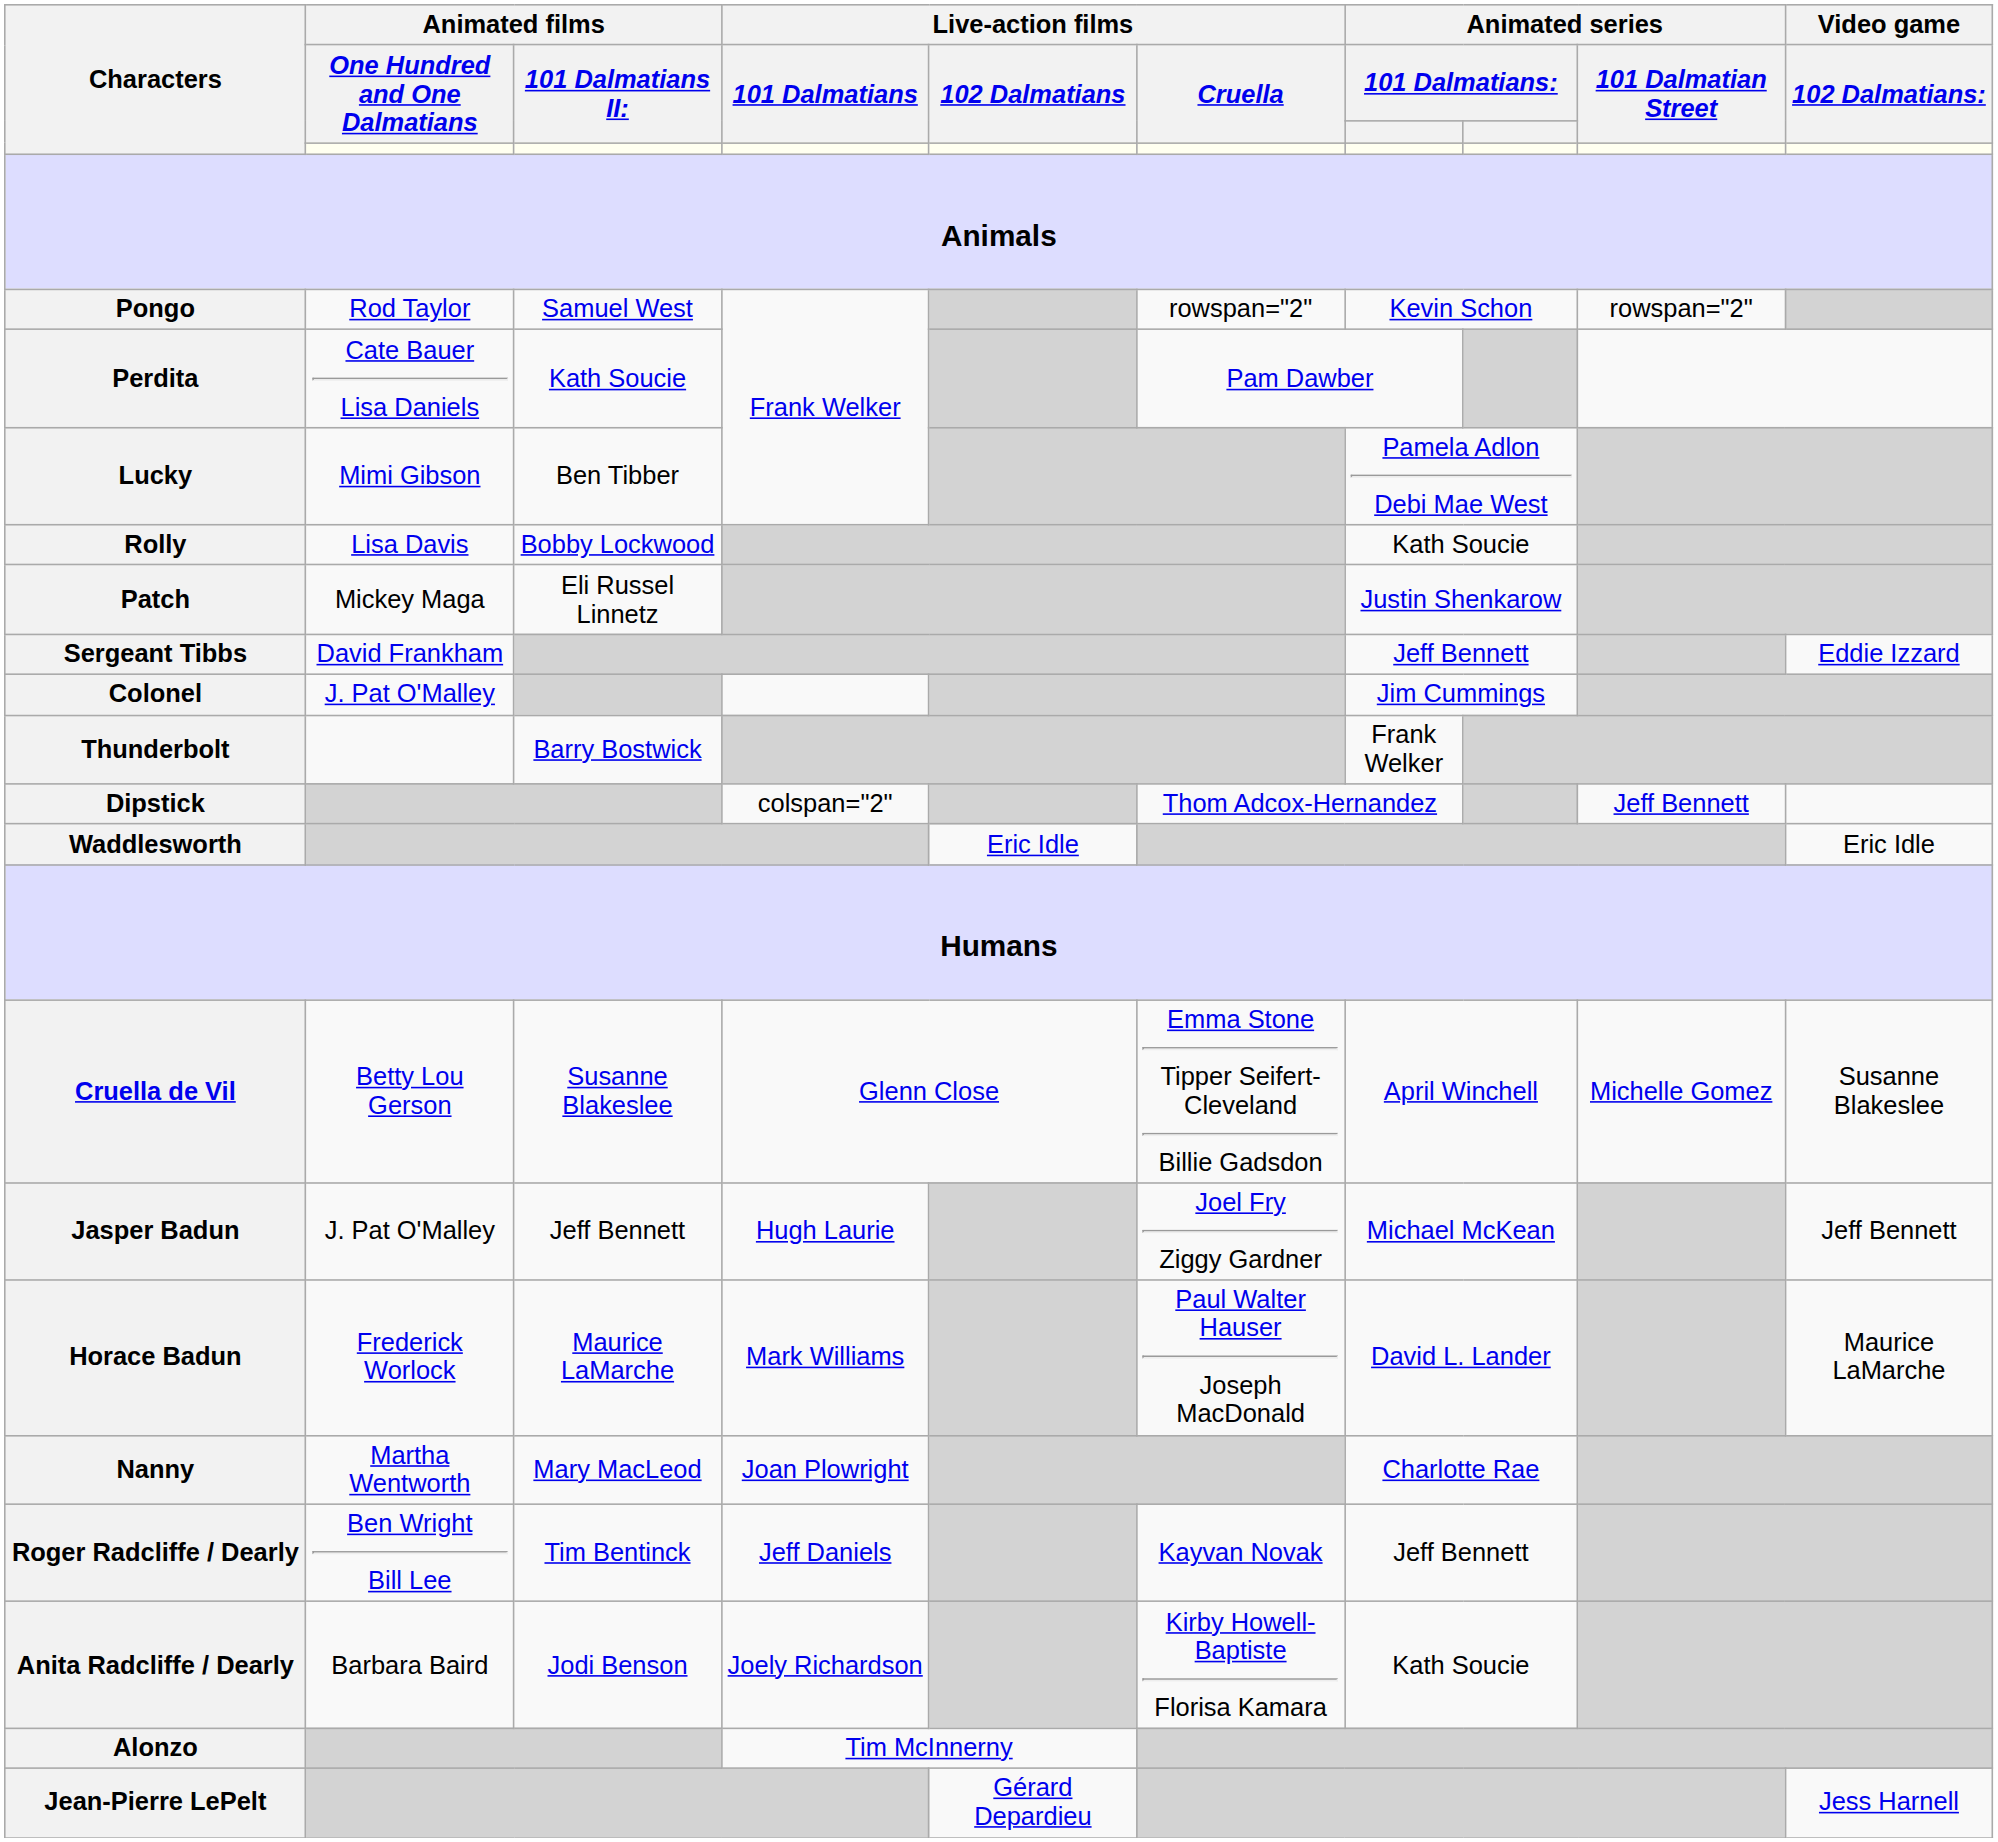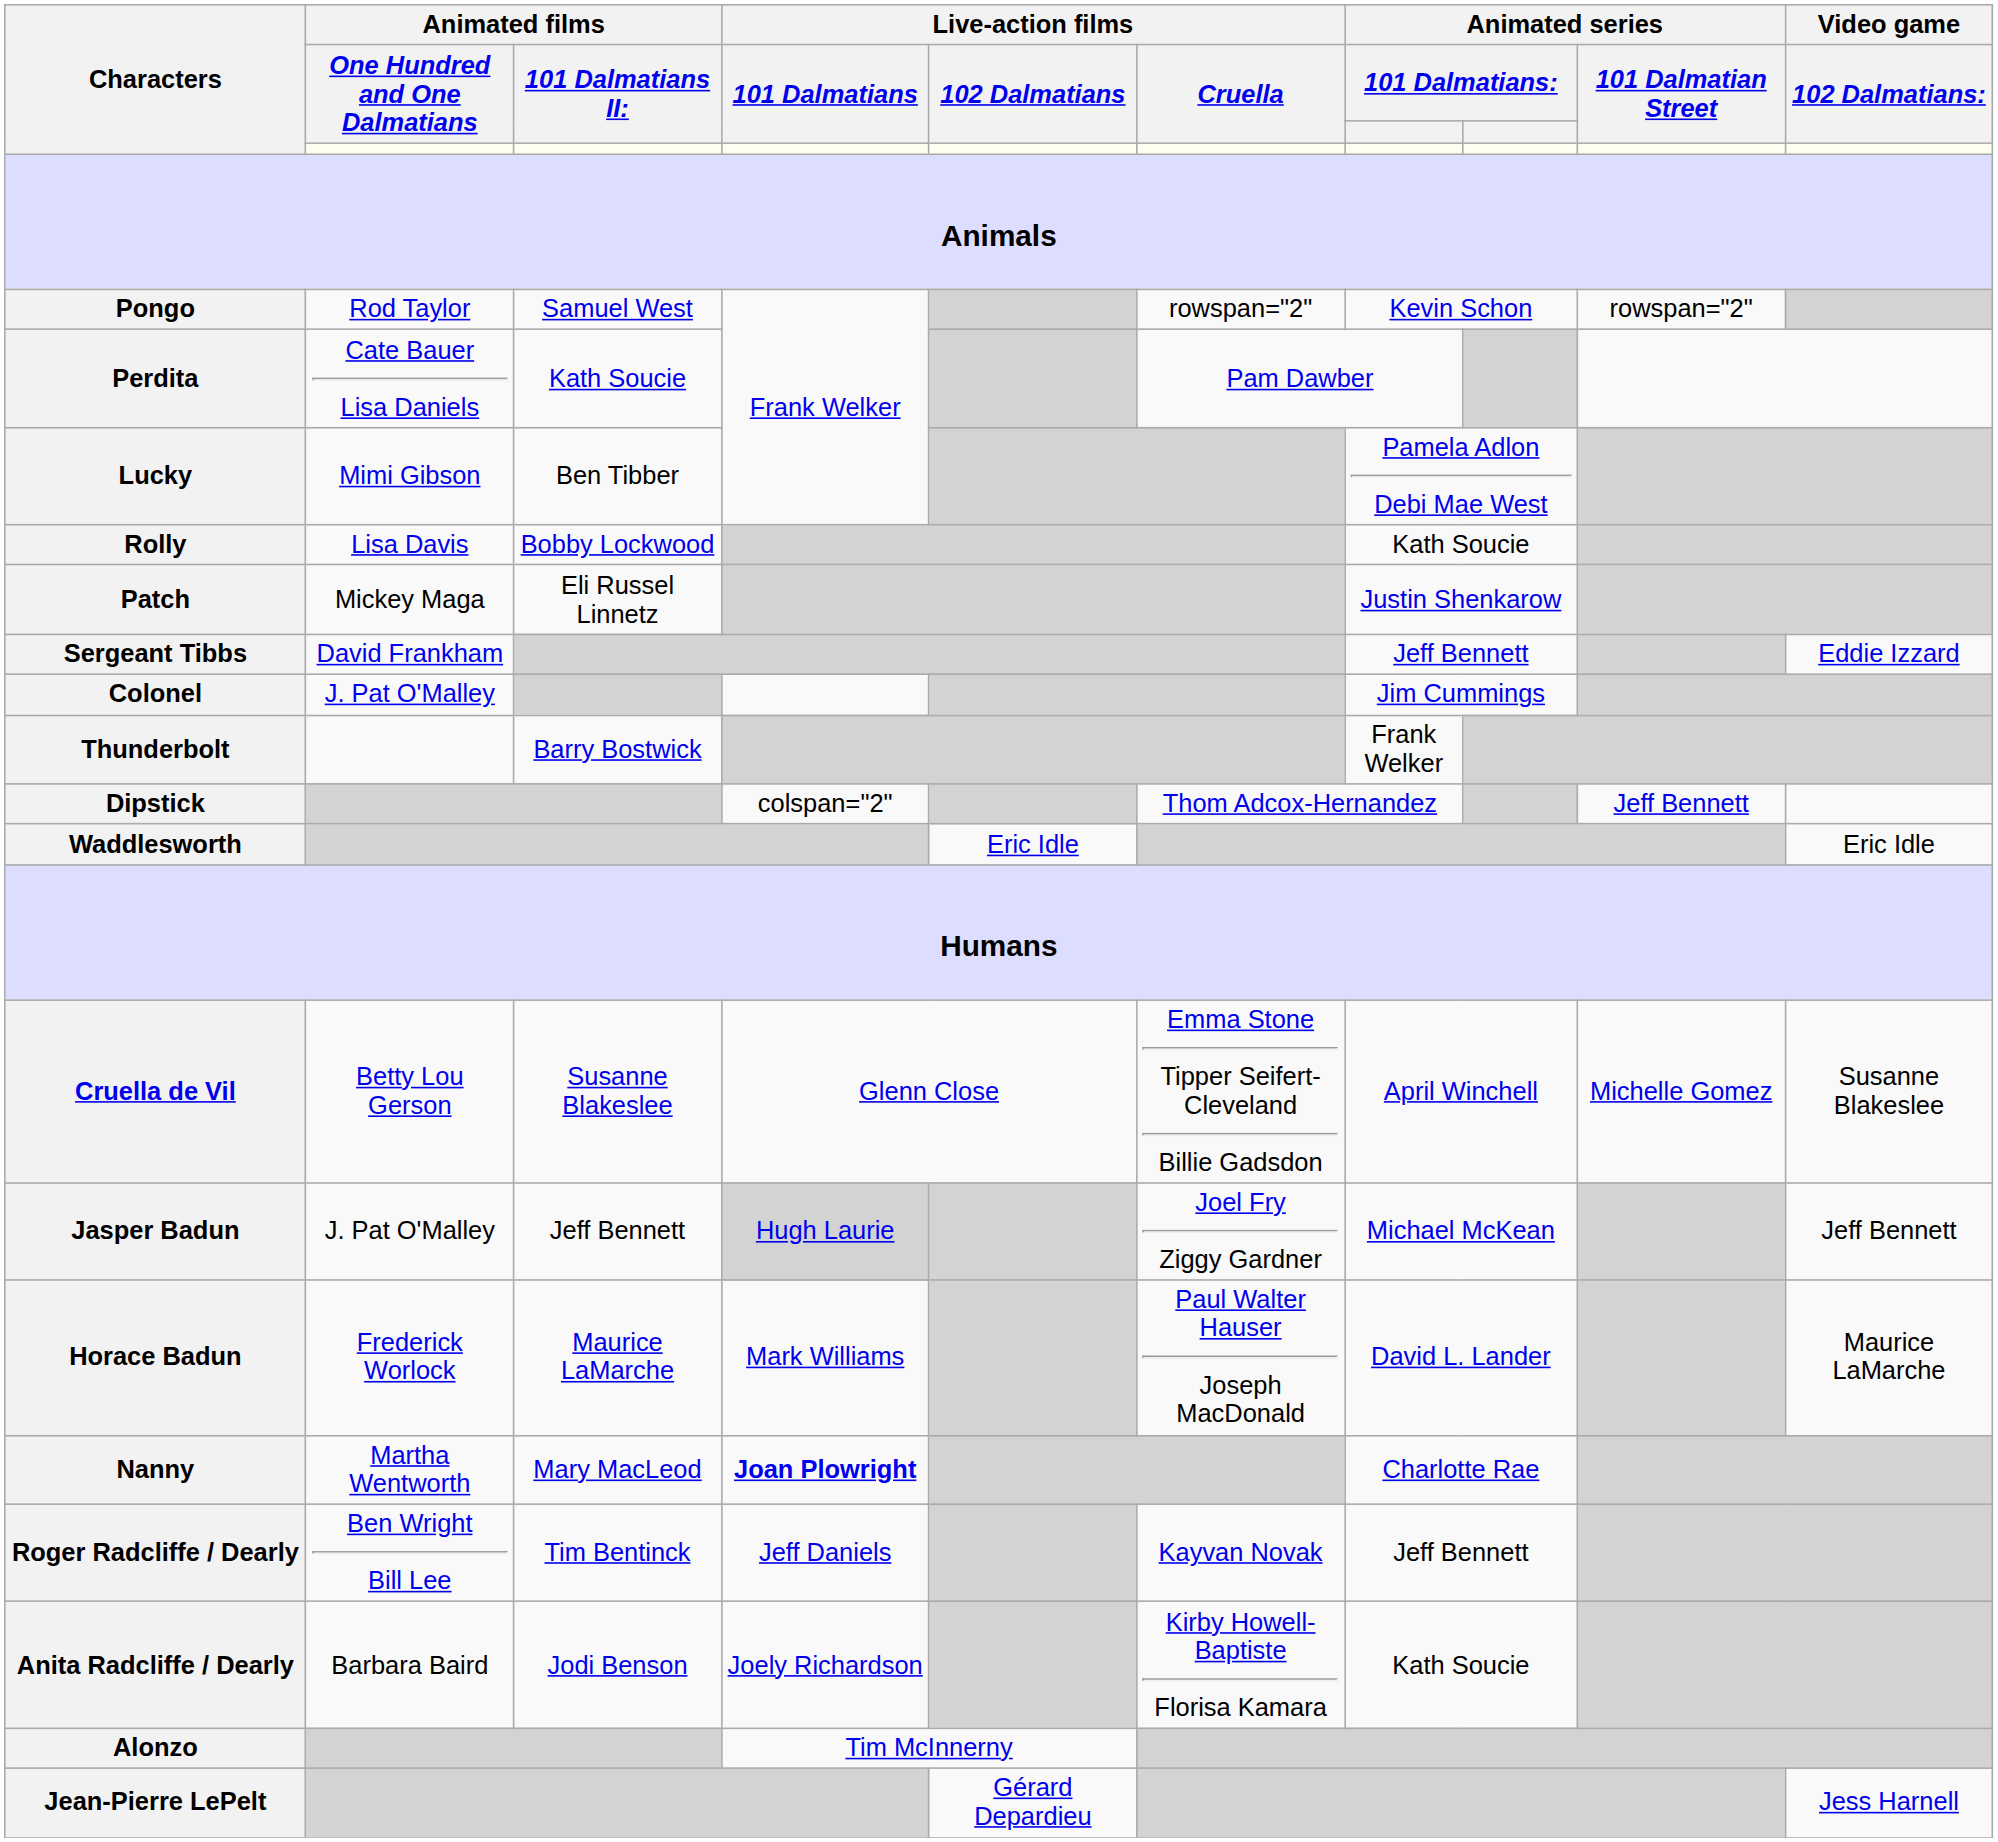(825, 1231) no background -> (825, 1231) lightgrey background
(825, 1469) normal -> (825, 1469) bold
